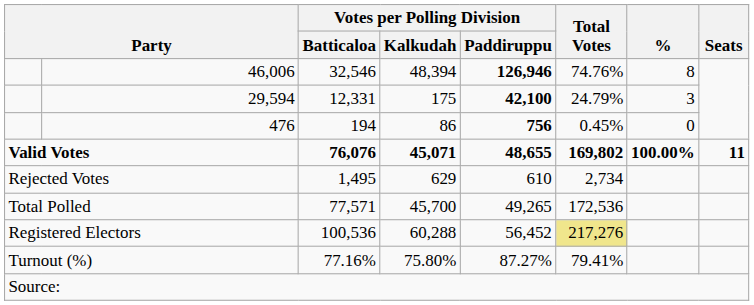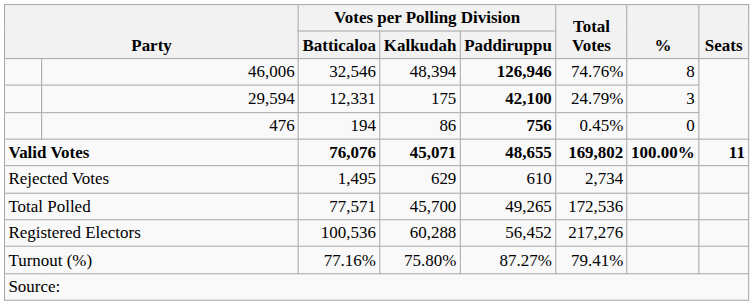(596, 233) khaki background -> (596, 233) no background
